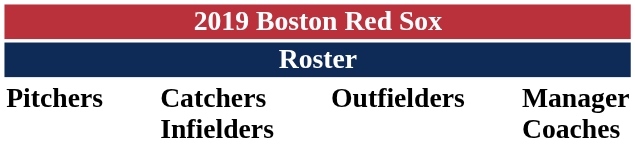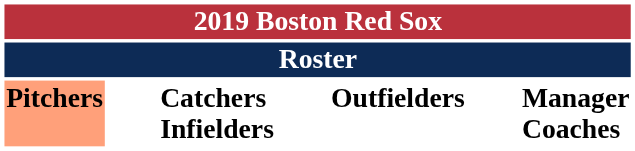(55, 97) no background -> (55, 97) lightsalmon background
